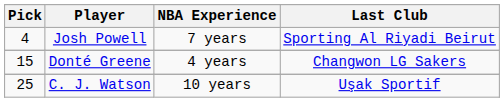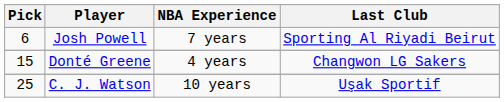(25, 39) 4 -> (25, 39) 6
